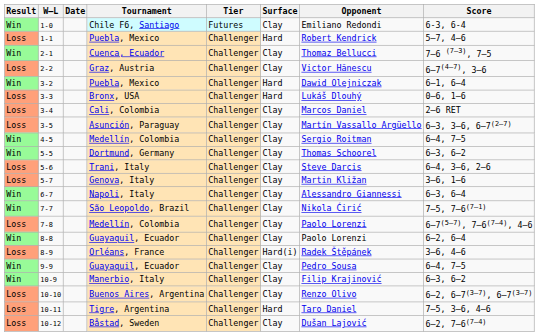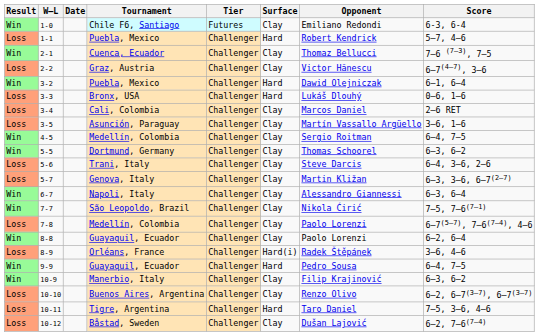(469, 125) 6–3, 3–6, 6–7(2–7) -> (446, 124) 3–6, 1–6
(446, 180) 3–6, 1–6 -> (469, 179) 6–3, 3–6, 6–7(2–7)
(272, 266) Clay -> (272, 266) Hard
